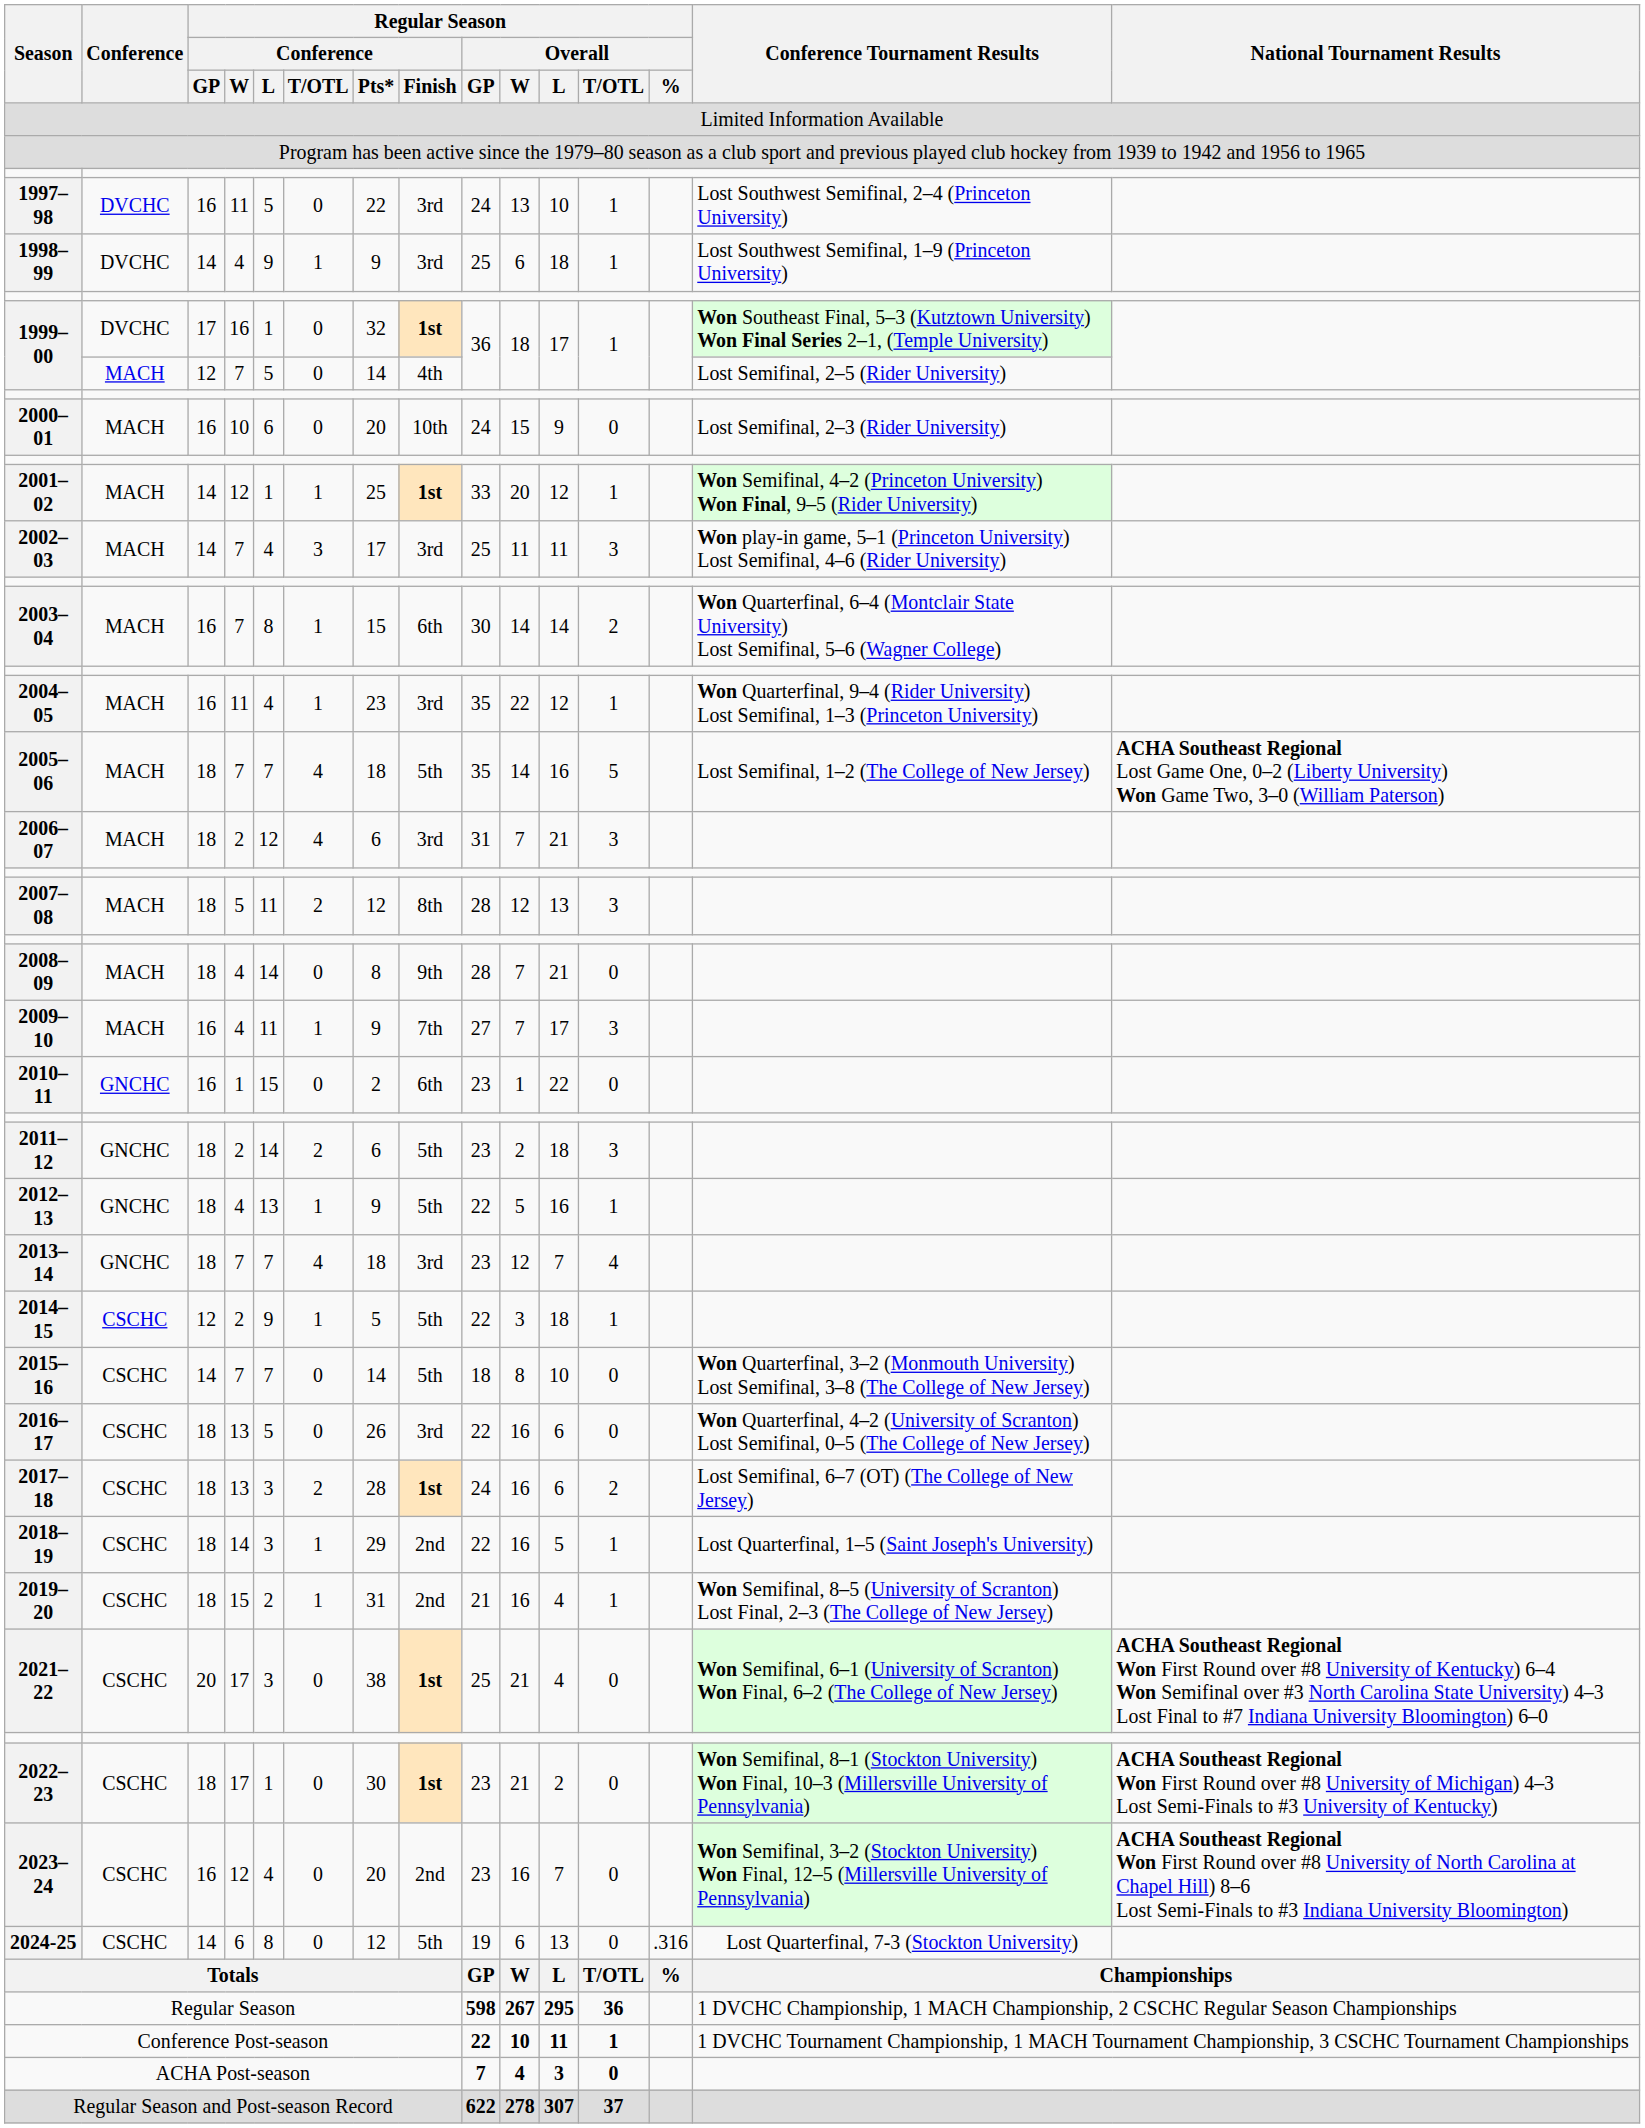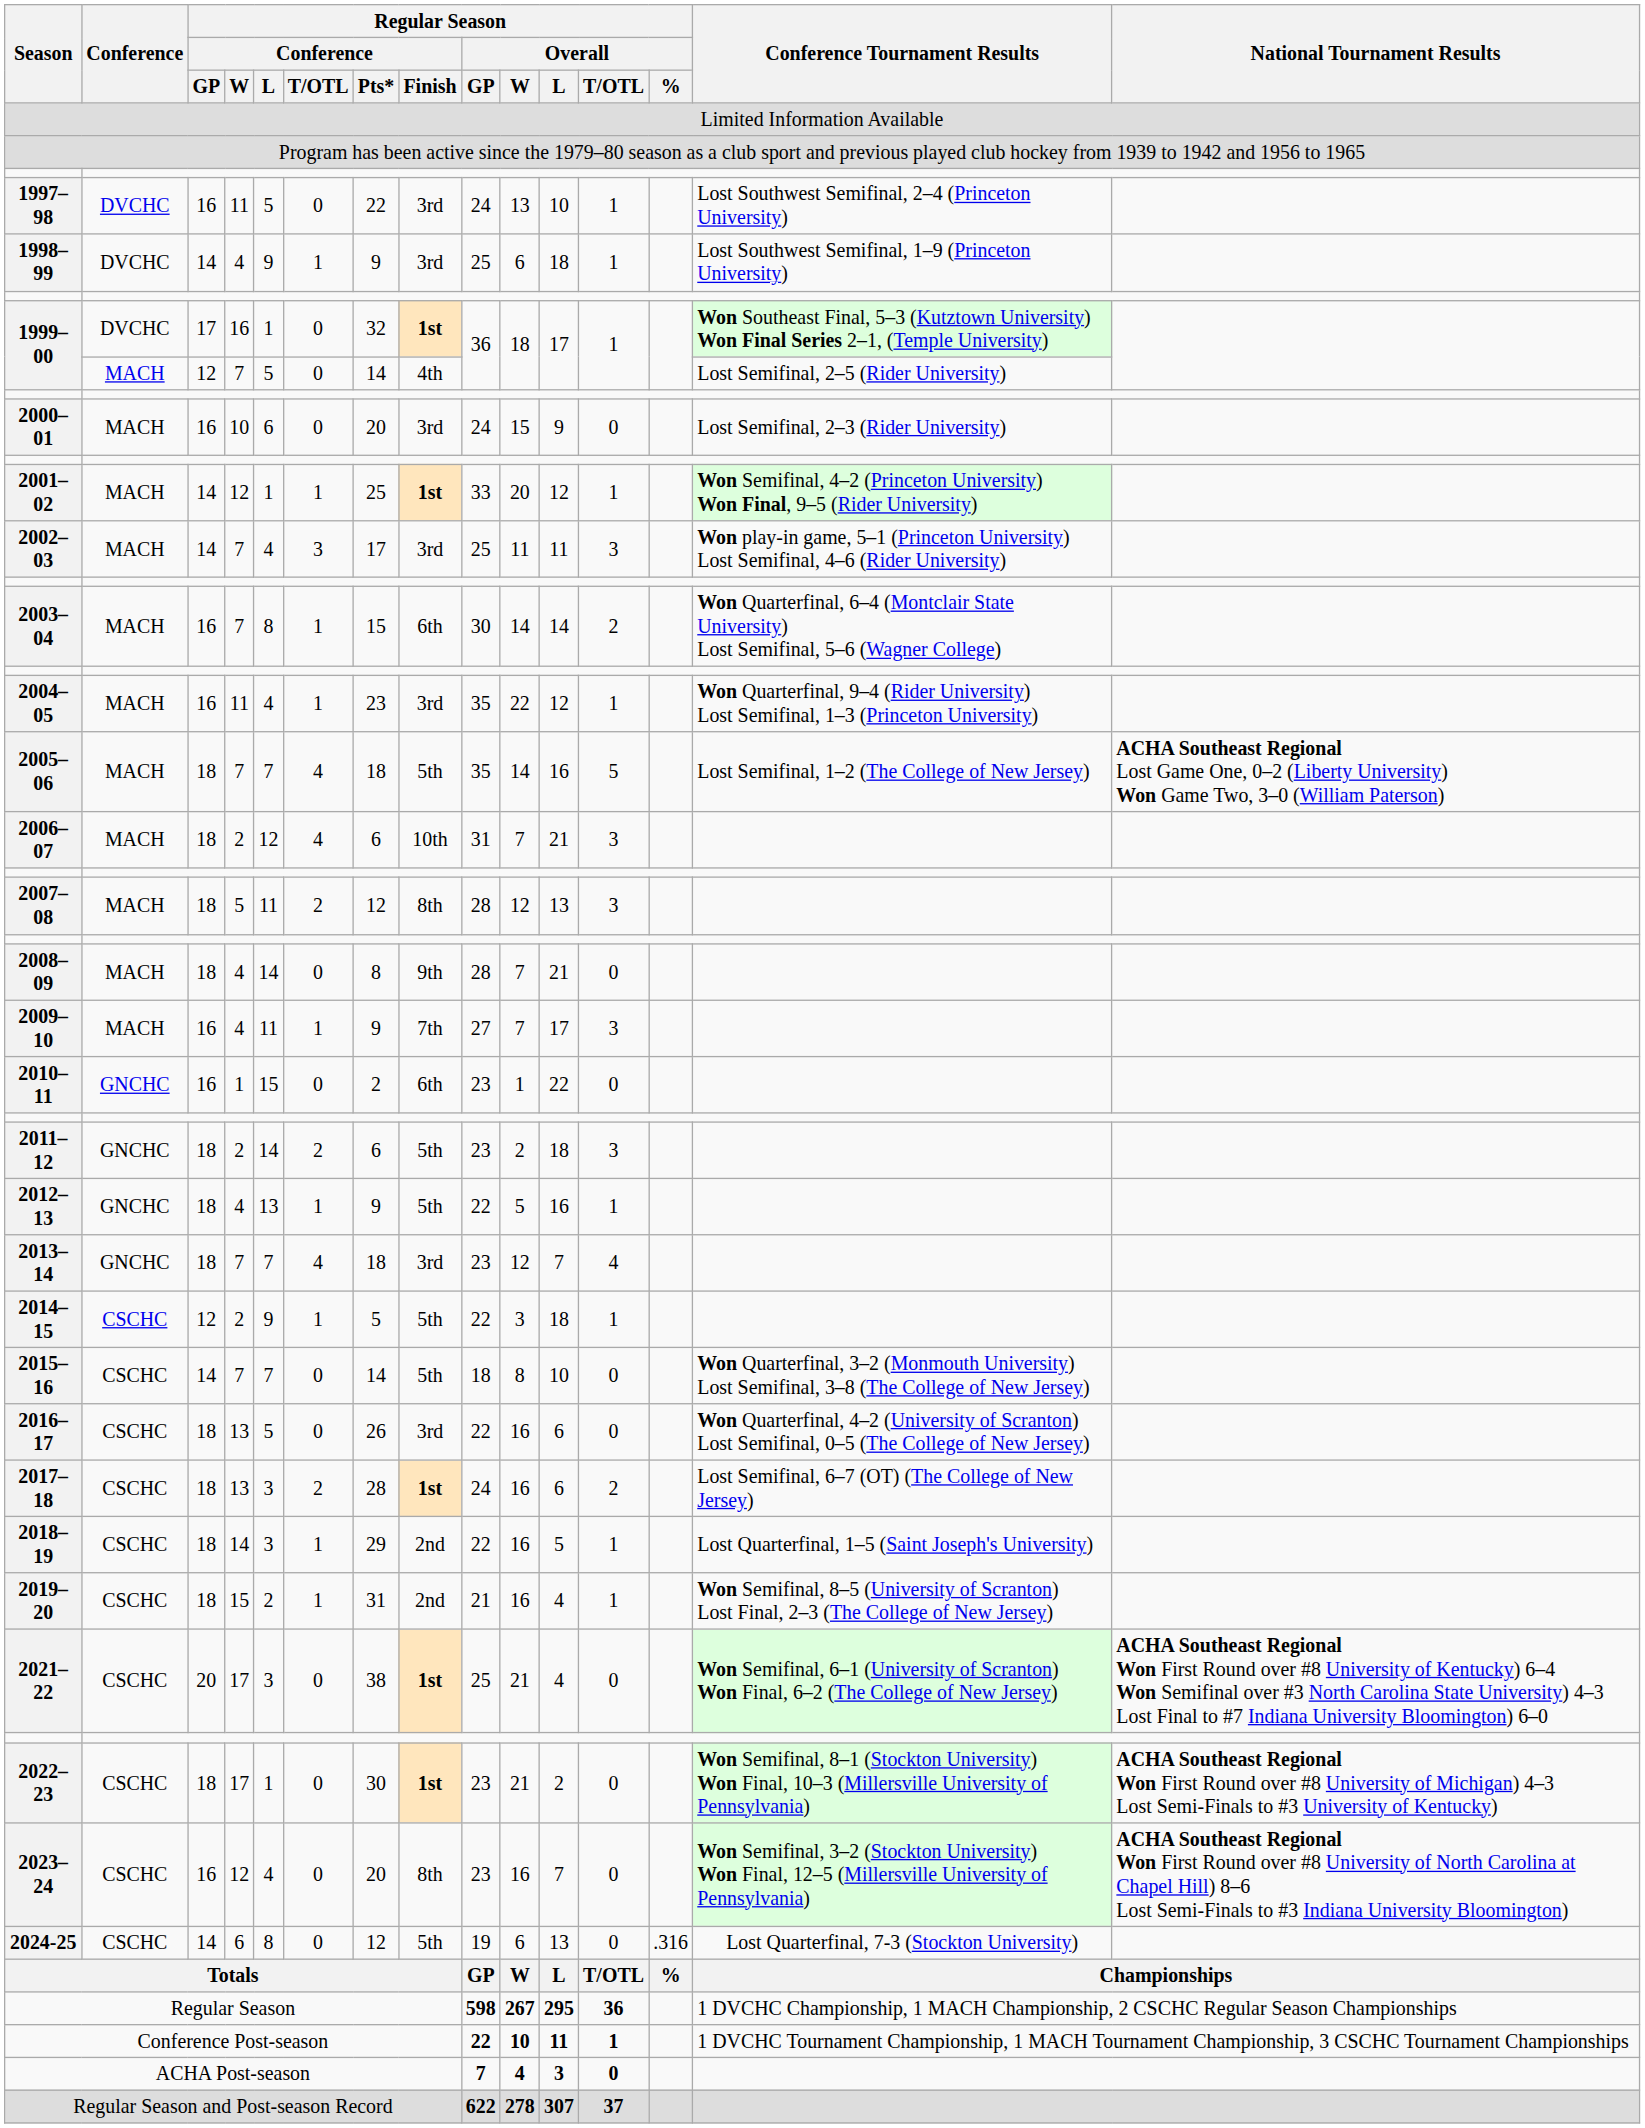(430, 426) 10th -> (430, 426) 3rd
(430, 840) 3rd -> (430, 840) 10th
(430, 1874) 2nd -> (430, 1874) 8th
